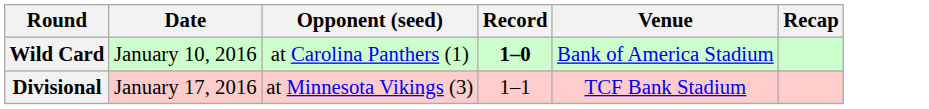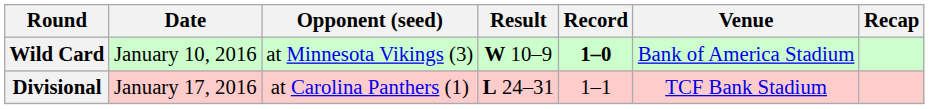+ column: (518, 20)
(370, 53) at Carolina Panthers (1) -> (370, 53) at Minnesota Vikings (3)
(370, 86) at Minnesota Vikings (3) -> (370, 86) at Carolina Panthers (1)
